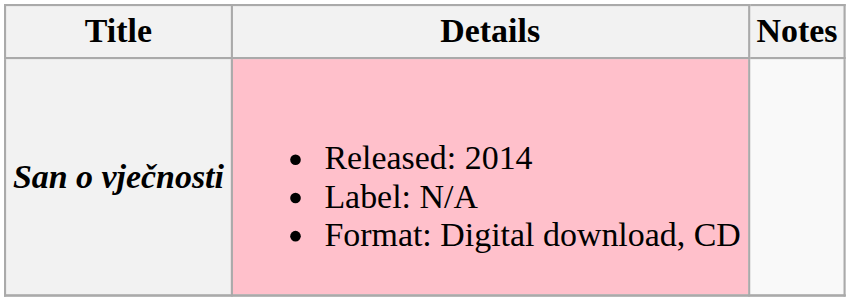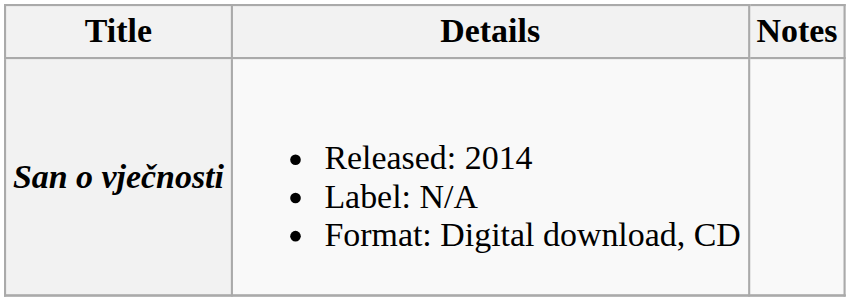(490, 196) pink background -> (490, 196) no background
